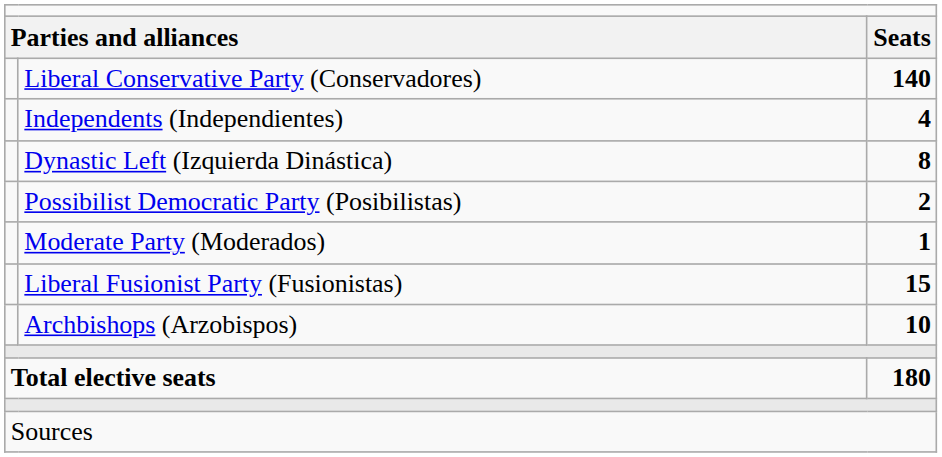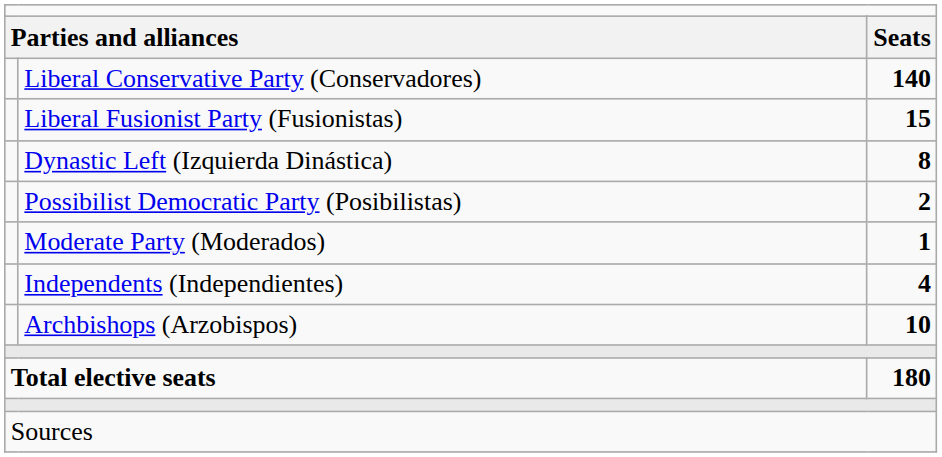rows swapped: (213, 283) <-> (184, 119)
